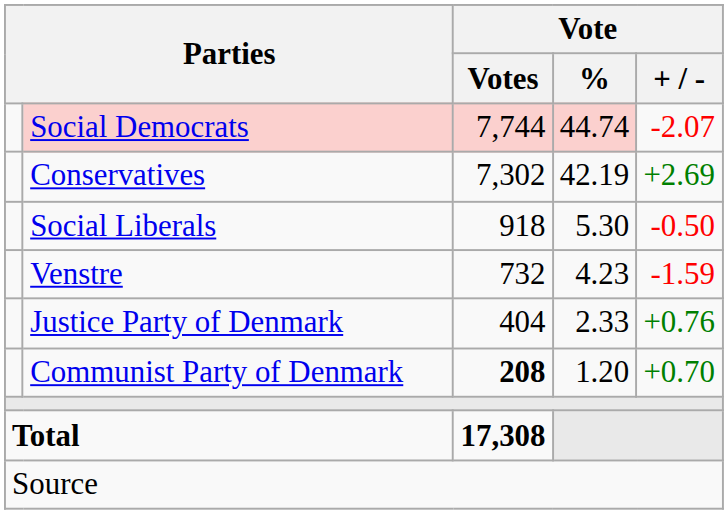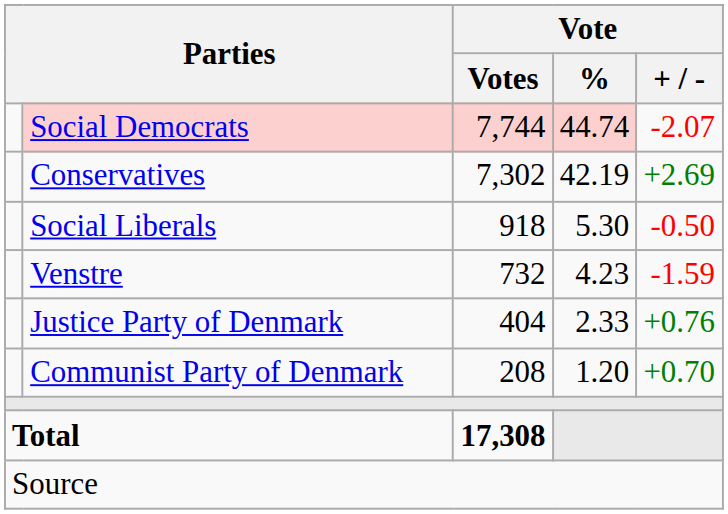(522, 371) bold -> (522, 371) normal
